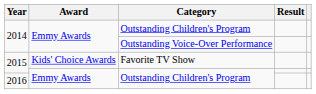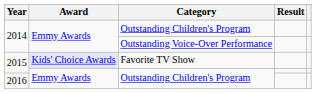(74, 60) no background -> (74, 60) lavender background
